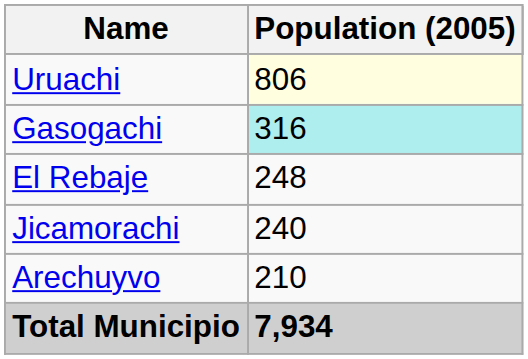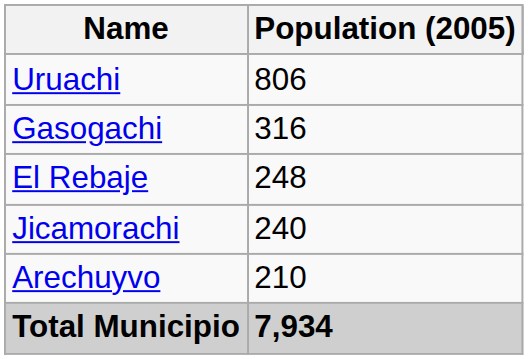(280, 79) lightyellow background -> (280, 79) no background
(280, 128) paleturquoise background -> (280, 128) no background
